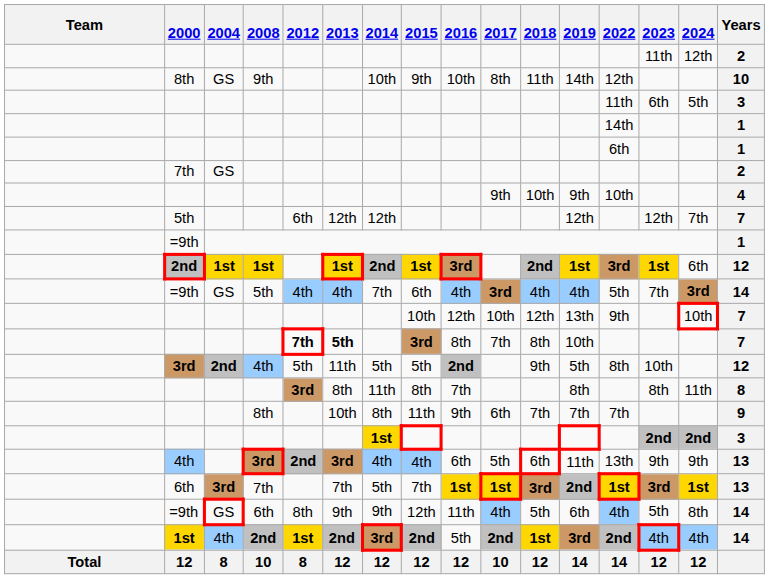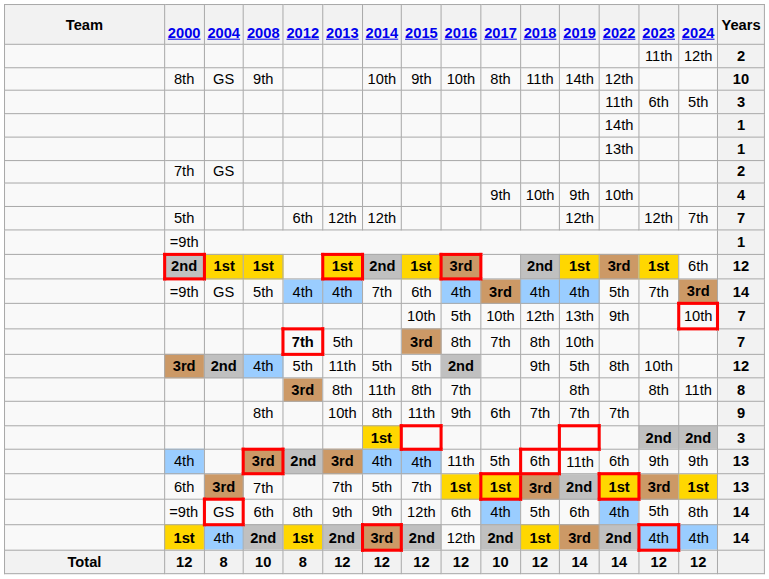(619, 149) 6th -> (619, 149) 13th
(461, 316) 12th -> (461, 316) 5th
(343, 342) bold -> (343, 342) normal
(461, 462) 6th -> (461, 462) 11th
(619, 461) 13th -> (619, 461) 6th
(461, 512) 11th -> (461, 512) 6th
(461, 537) 5th -> (461, 537) 12th
